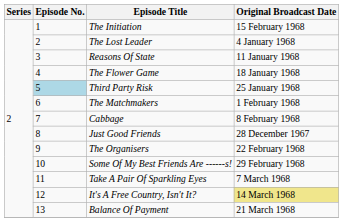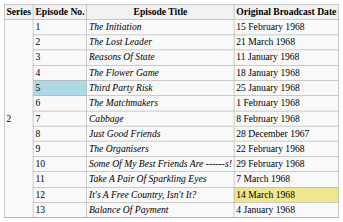(266, 42) 4 January 1968 -> (266, 42) 21 March 1968
(266, 210) 21 March 1968 -> (266, 210) 4 January 1968
